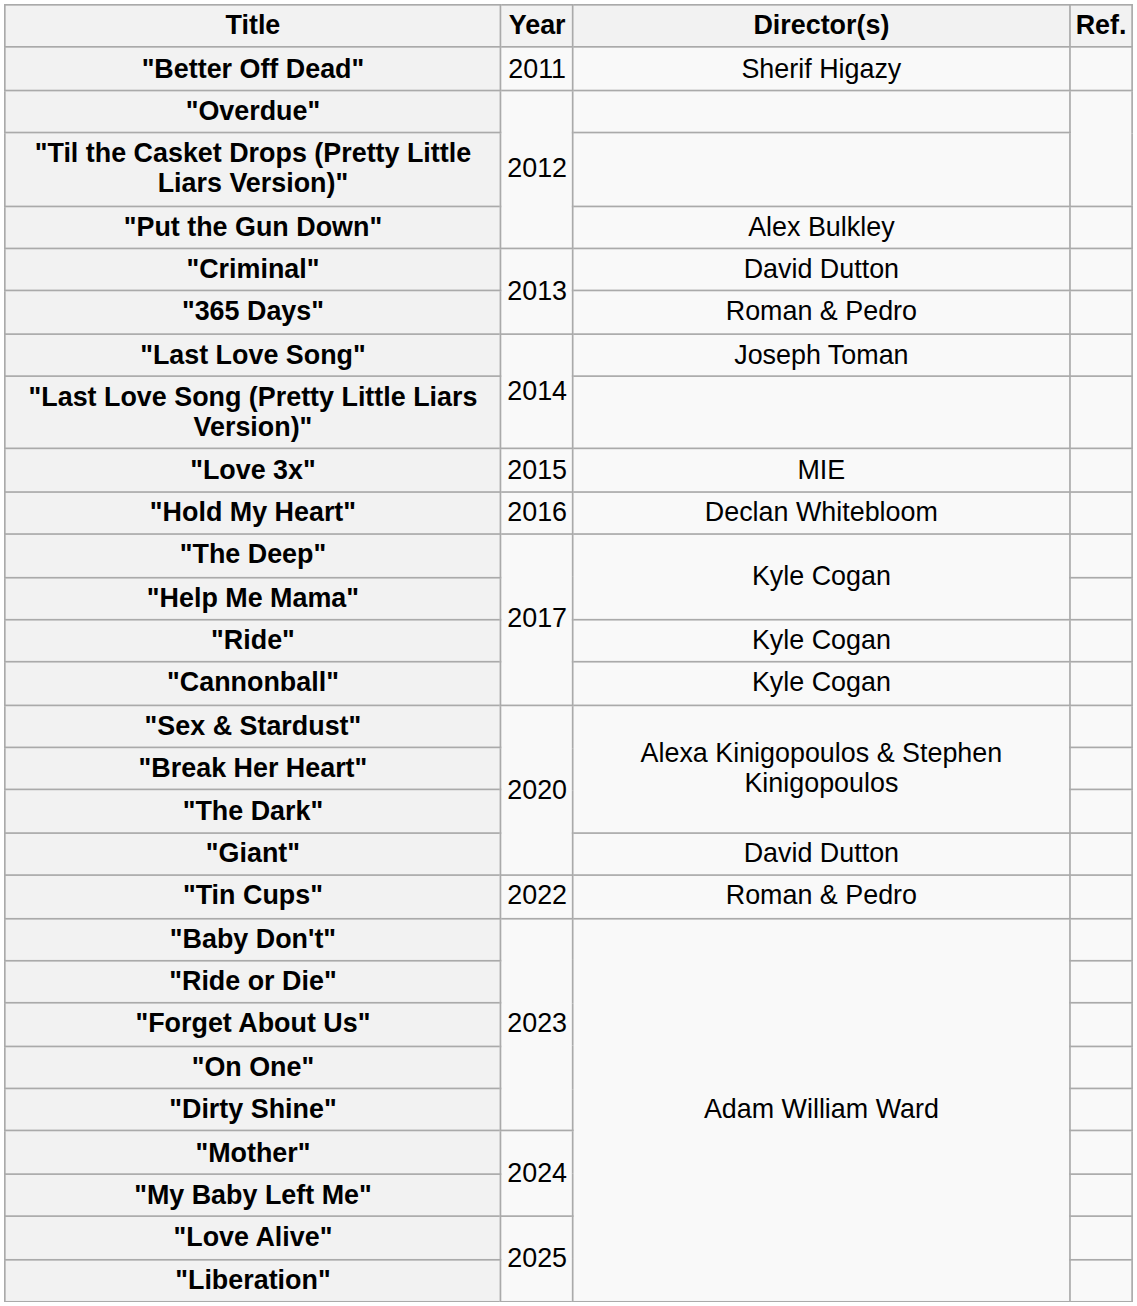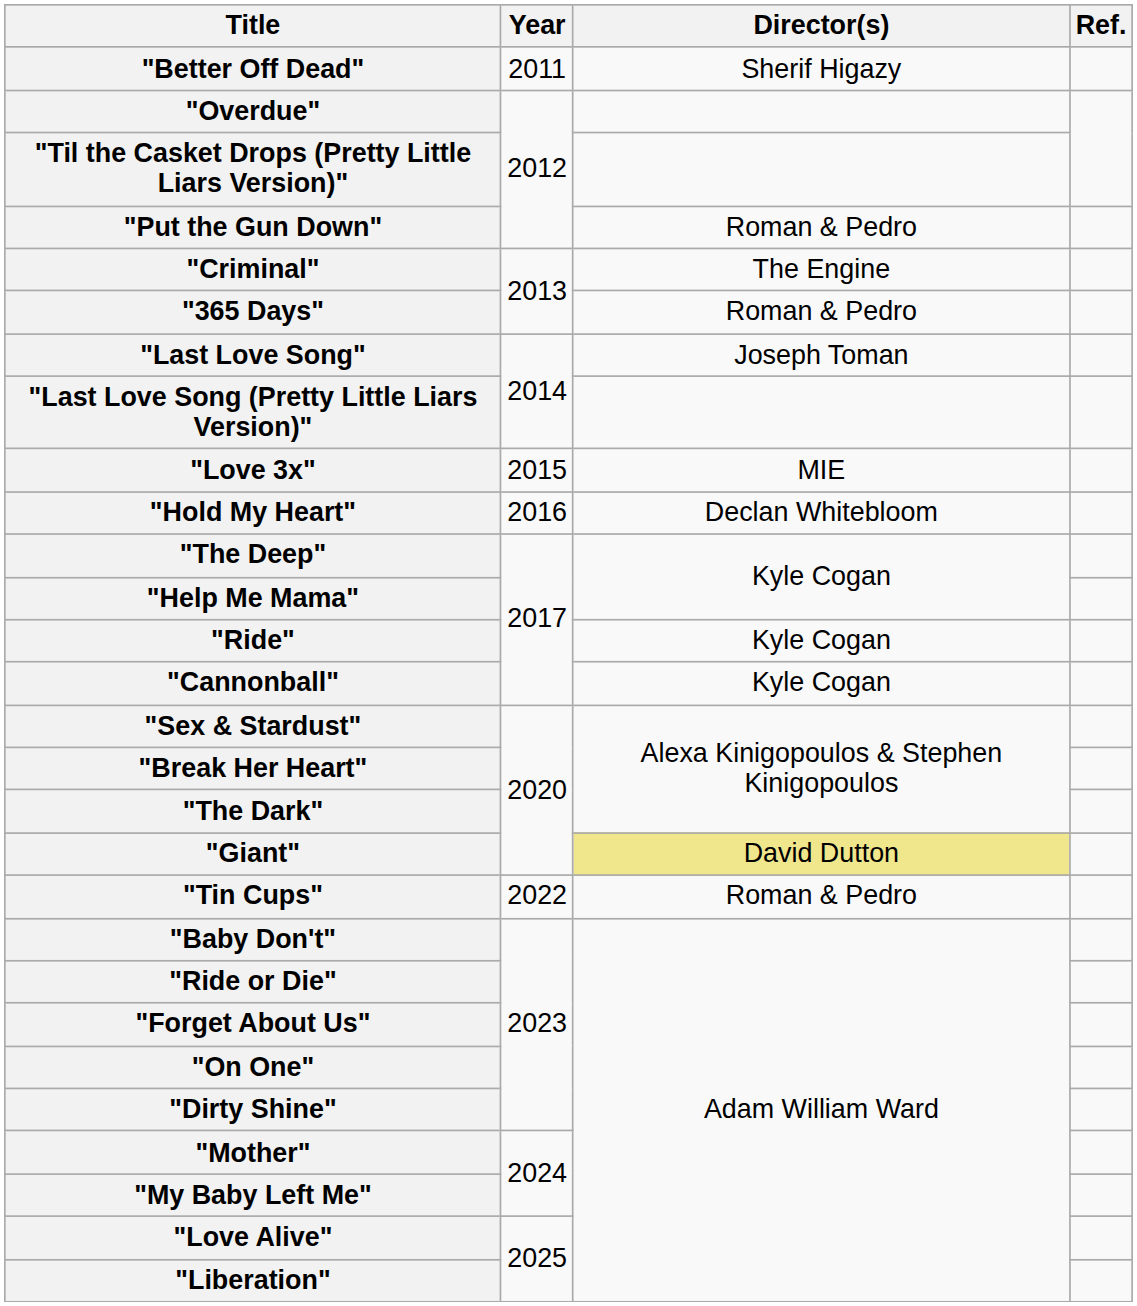(821, 226) Alex Bulkley -> (821, 226) Roman & Pedro
(821, 269) David Dutton -> (821, 269) The Engine
(821, 853) no background -> (821, 853) khaki background
